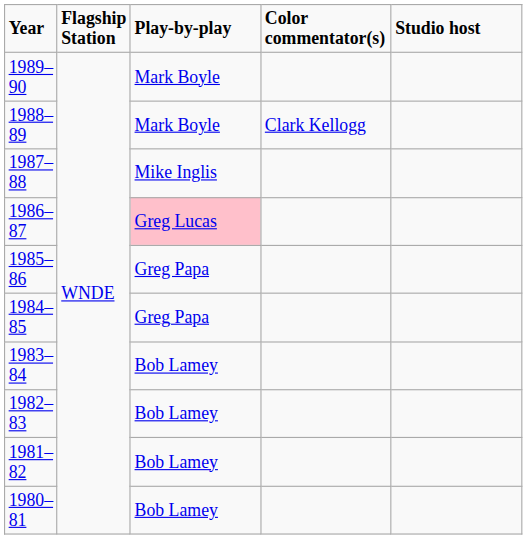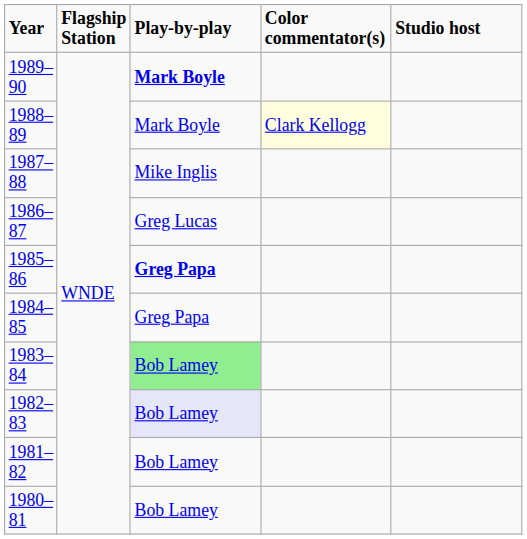(177, 76) normal -> (180, 76) bold
(315, 124) no background -> (315, 124) lightyellow background
(176, 221) pink background -> (176, 221) no background
(172, 269) normal -> (175, 269) bold
(176, 365) no background -> (176, 365) lightgreen background
(176, 413) no background -> (176, 413) lavender background
